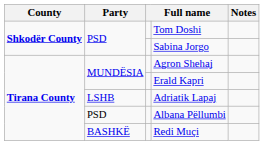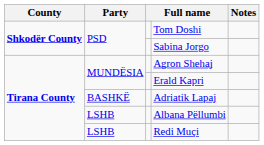(101, 98) LSHB -> (108, 98) BASHKË
(97, 115) PSD -> (101, 115) LSHB
(108, 132) BASHKË -> (101, 132) LSHB
